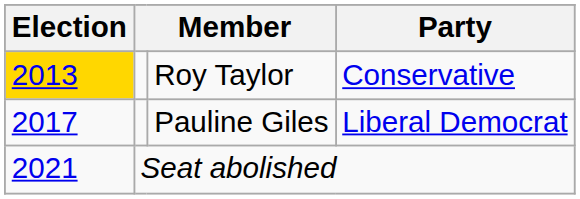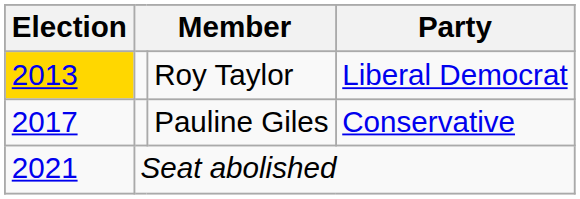(429, 74) Conservative -> (455, 74) Liberal Democrat
(455, 121) Liberal Democrat -> (429, 121) Conservative
